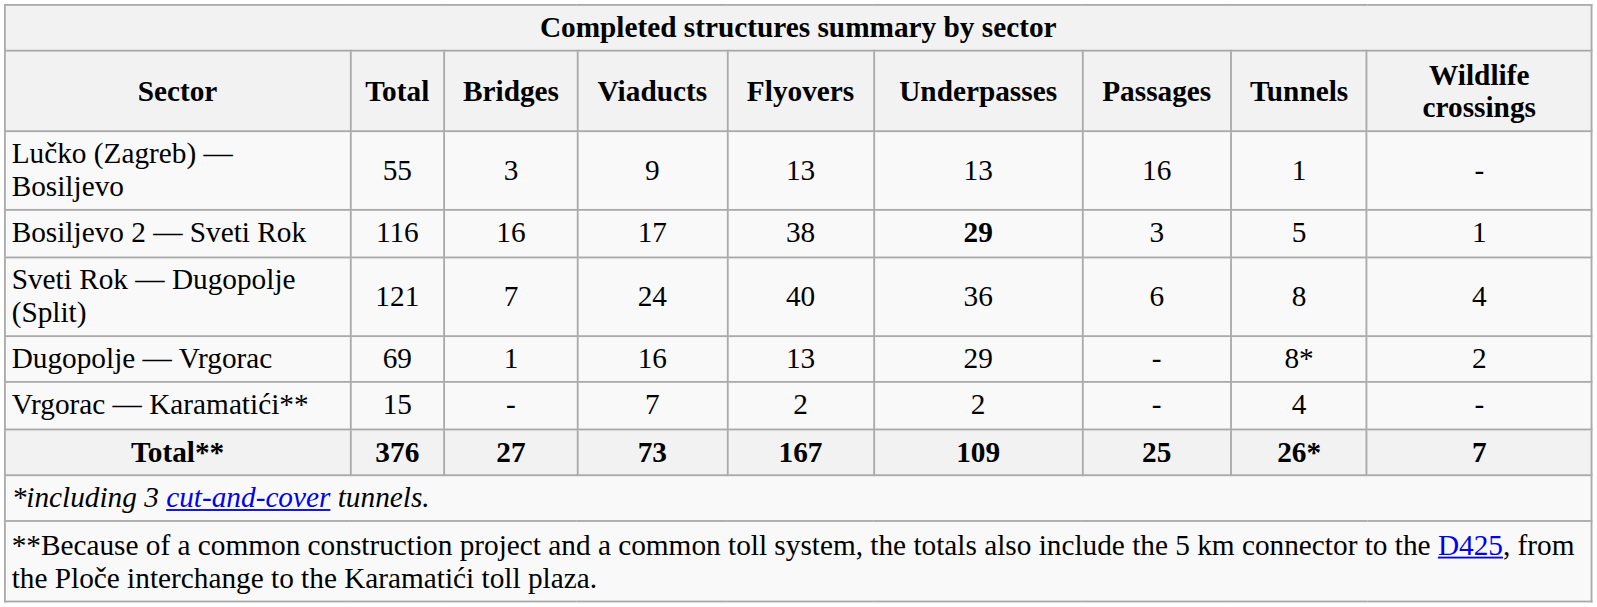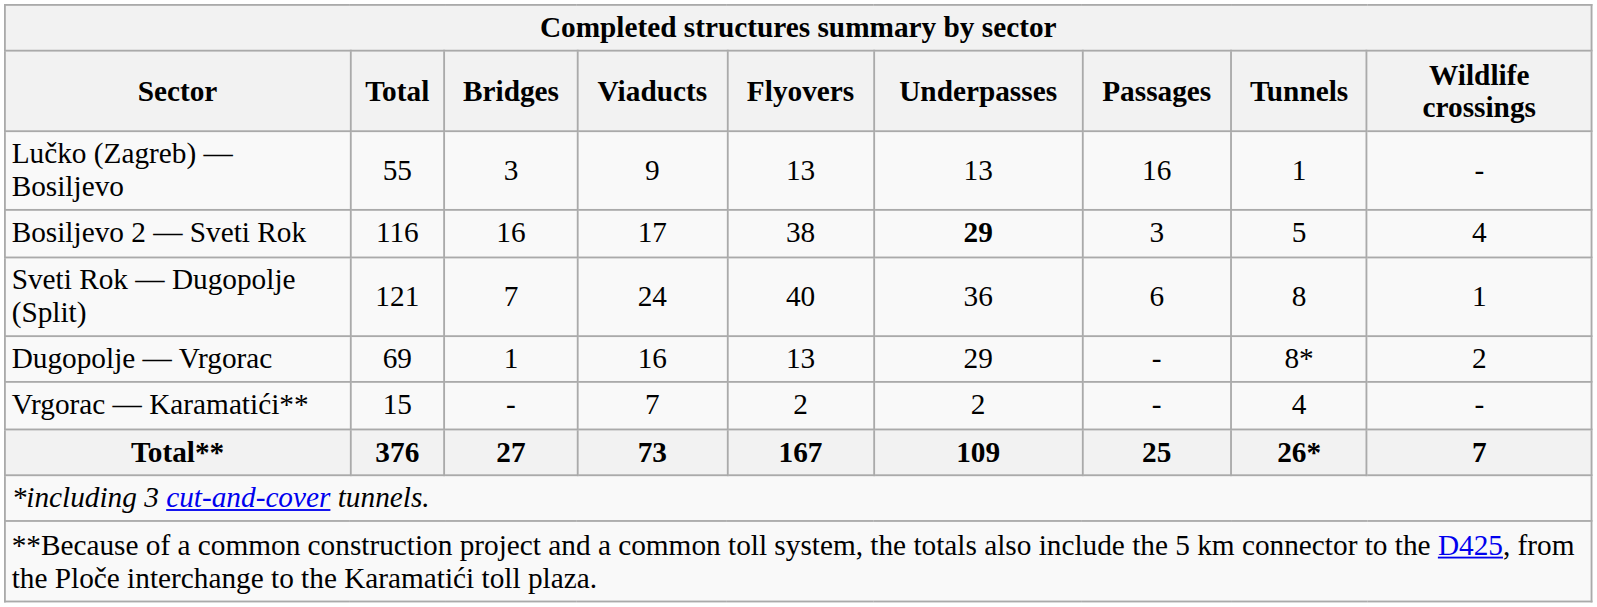(1479, 232) 1 -> (1479, 232) 4
(1479, 295) 4 -> (1479, 295) 1
